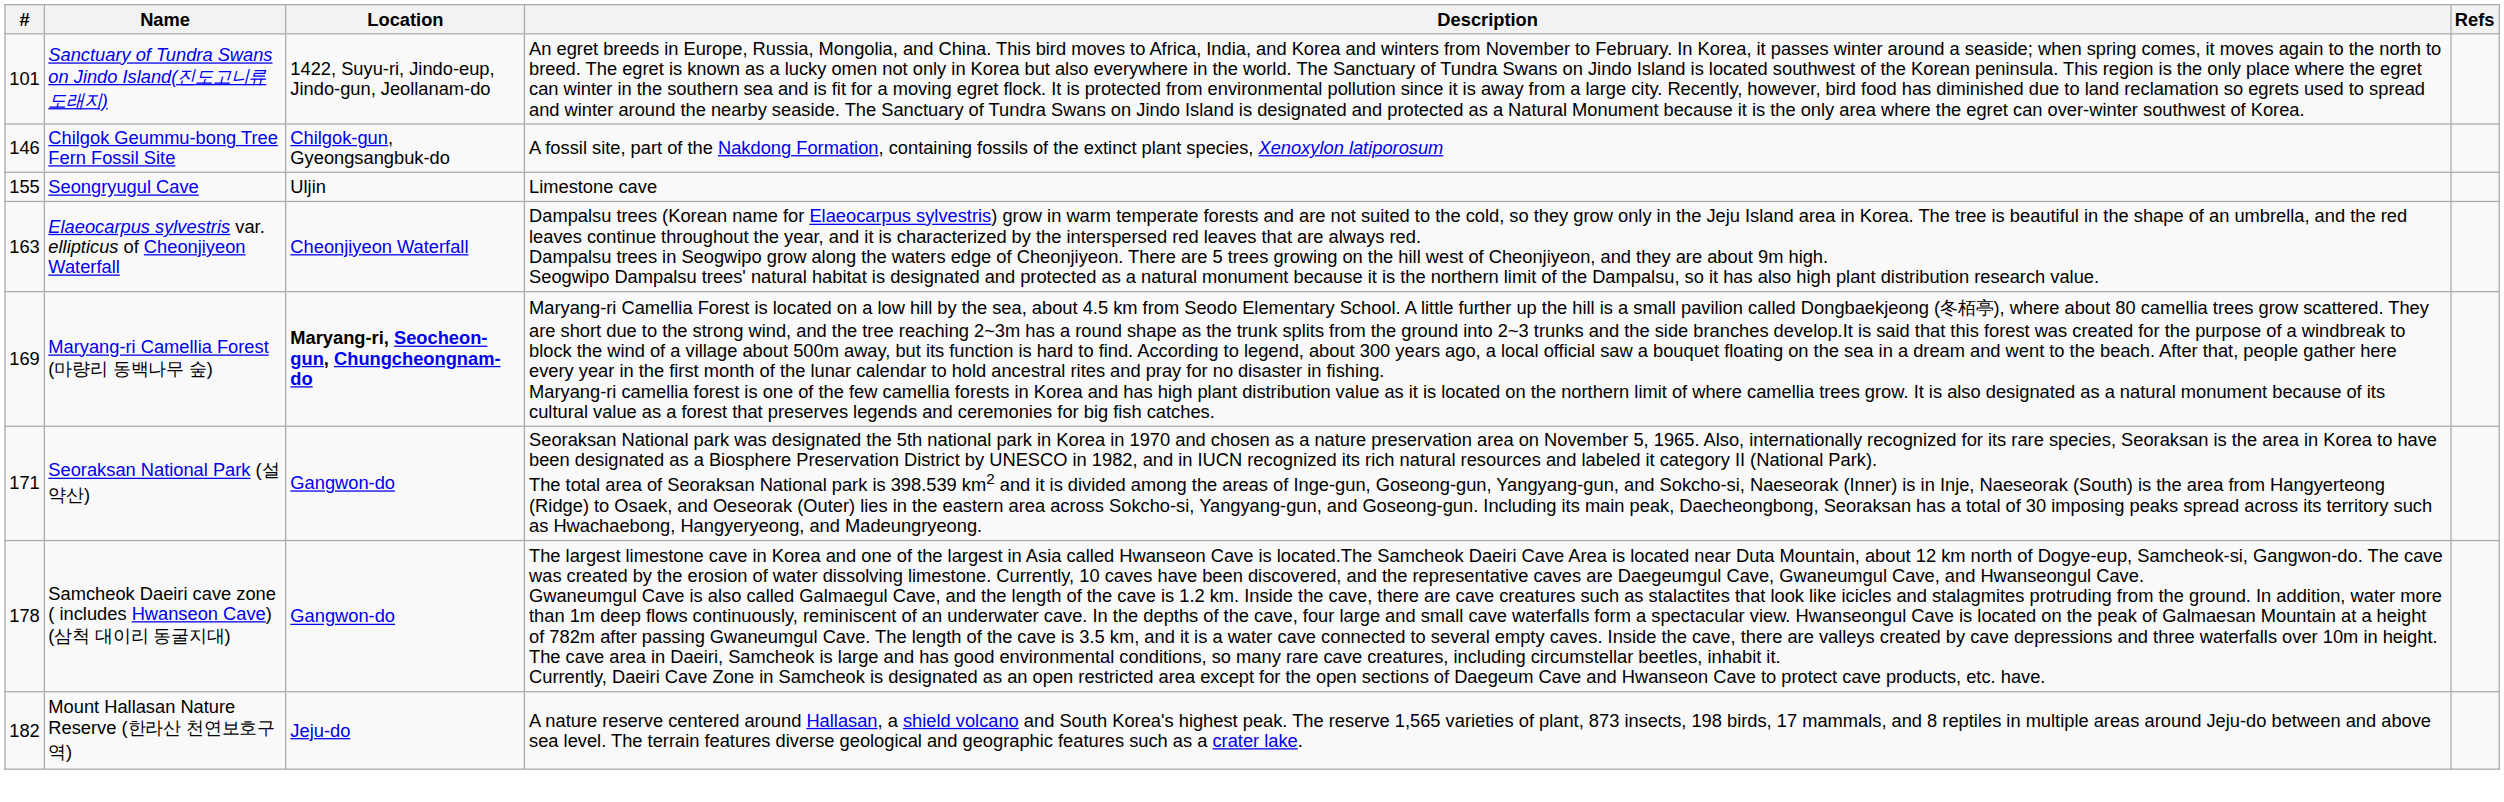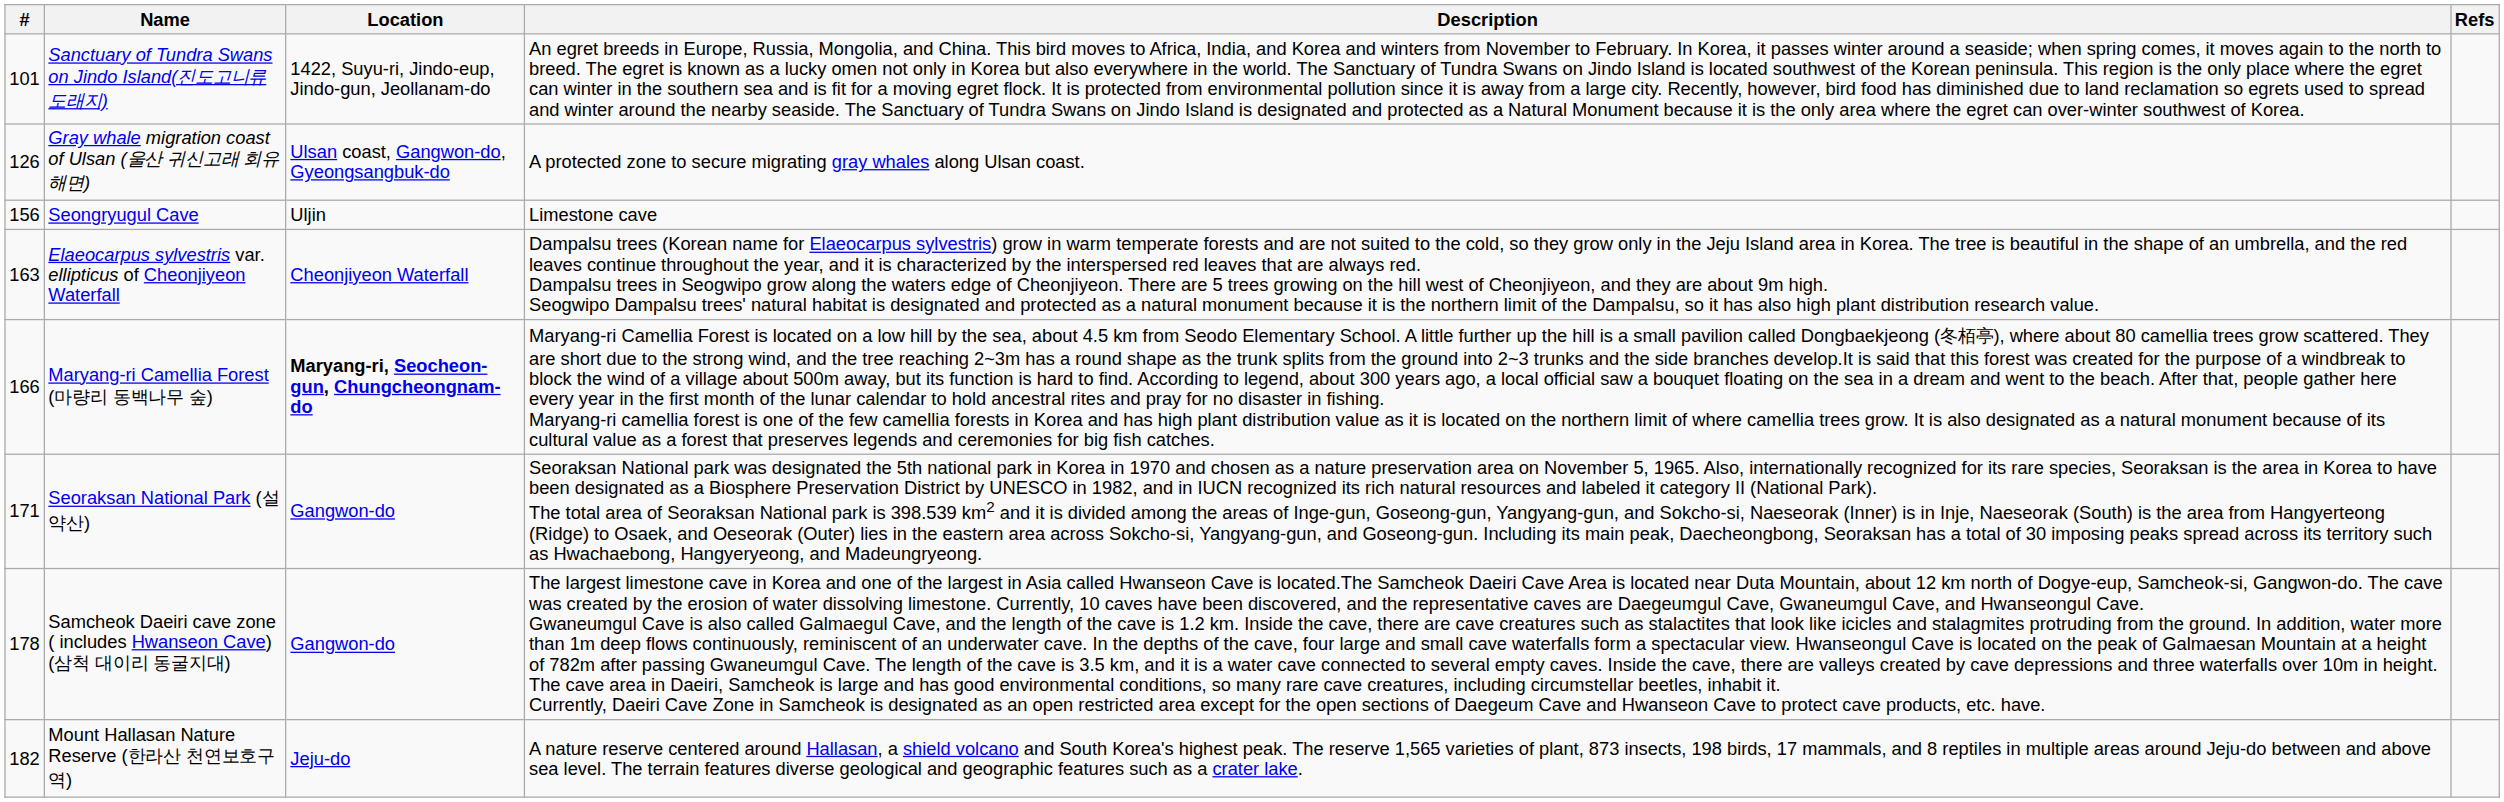+ row: (164, 161)
- row: (163, 148)
(25, 187) 155 -> (25, 215) 156
(25, 359) 169 -> (25, 387) 166
